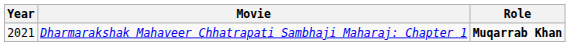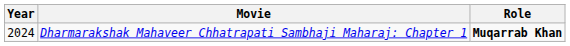(21, 32) 2021 -> (21, 32) 2024
